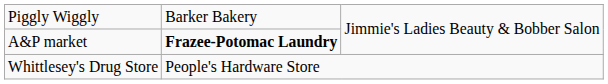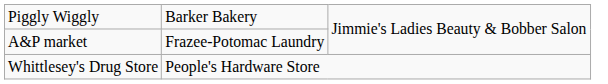(251, 41) bold -> (245, 41) normal
